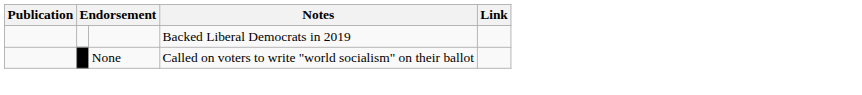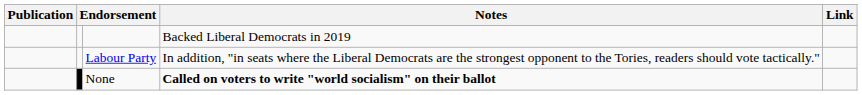+ row: (121, 57)
(318, 57) normal -> (329, 79) bold
